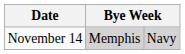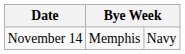(115, 38) lightgrey background -> (115, 38) no background
(162, 38) lightgrey background -> (162, 38) no background
